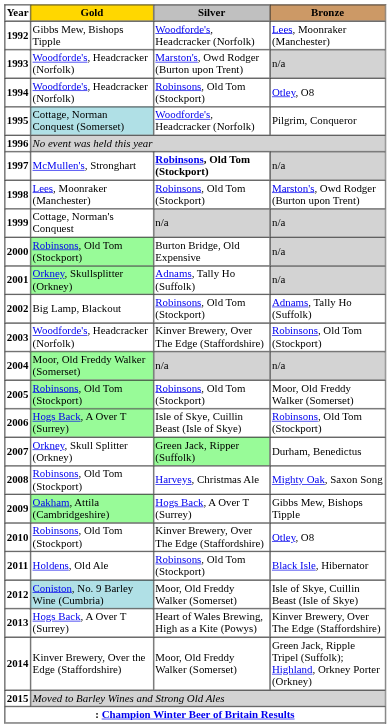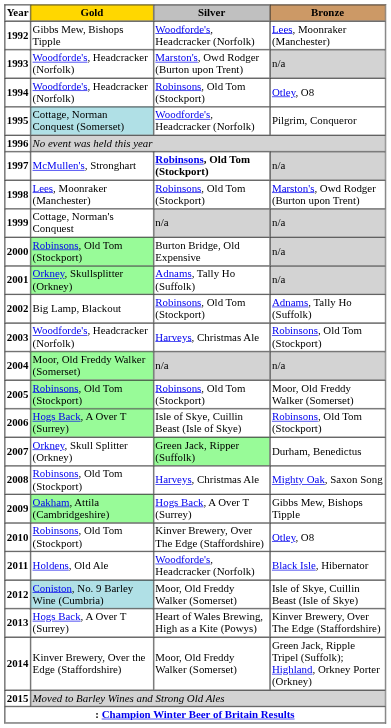(210, 337) Kinver Brewery, Over The Edge (Staffordshire) -> (207, 337) Harveys, Christmas Ale
(200, 565) Robinsons, Old Tom (Stockport) -> (205, 565) Woodforde's, Headcracker (Norfolk)
